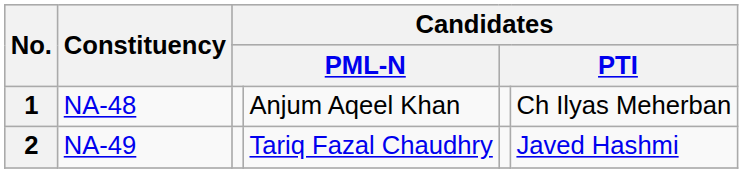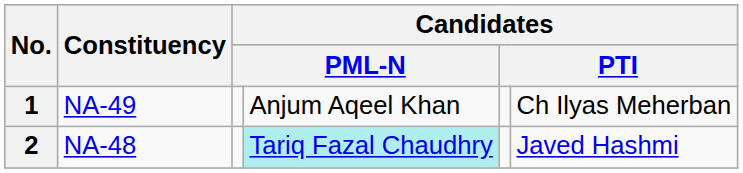(100, 106) NA-48 -> (100, 106) NA-49
(100, 146) NA-49 -> (100, 146) NA-48
(371, 146) no background -> (371, 146) paleturquoise background
